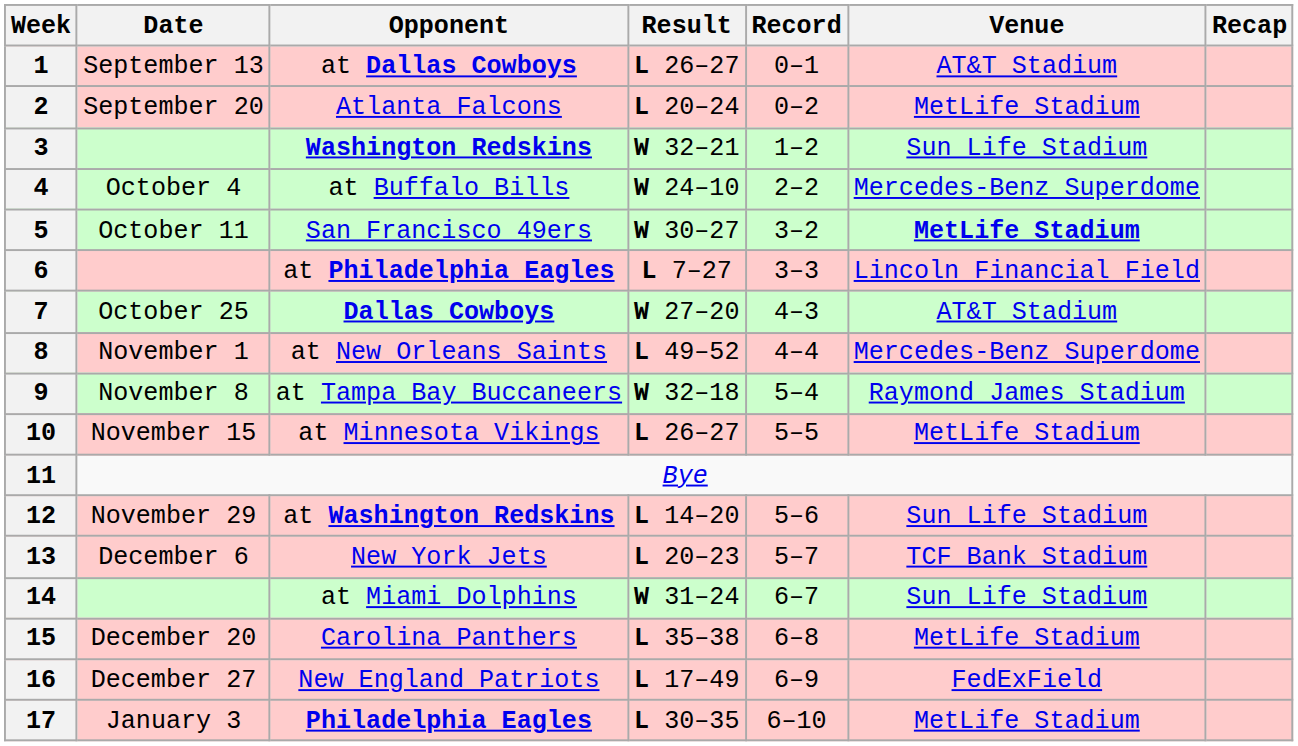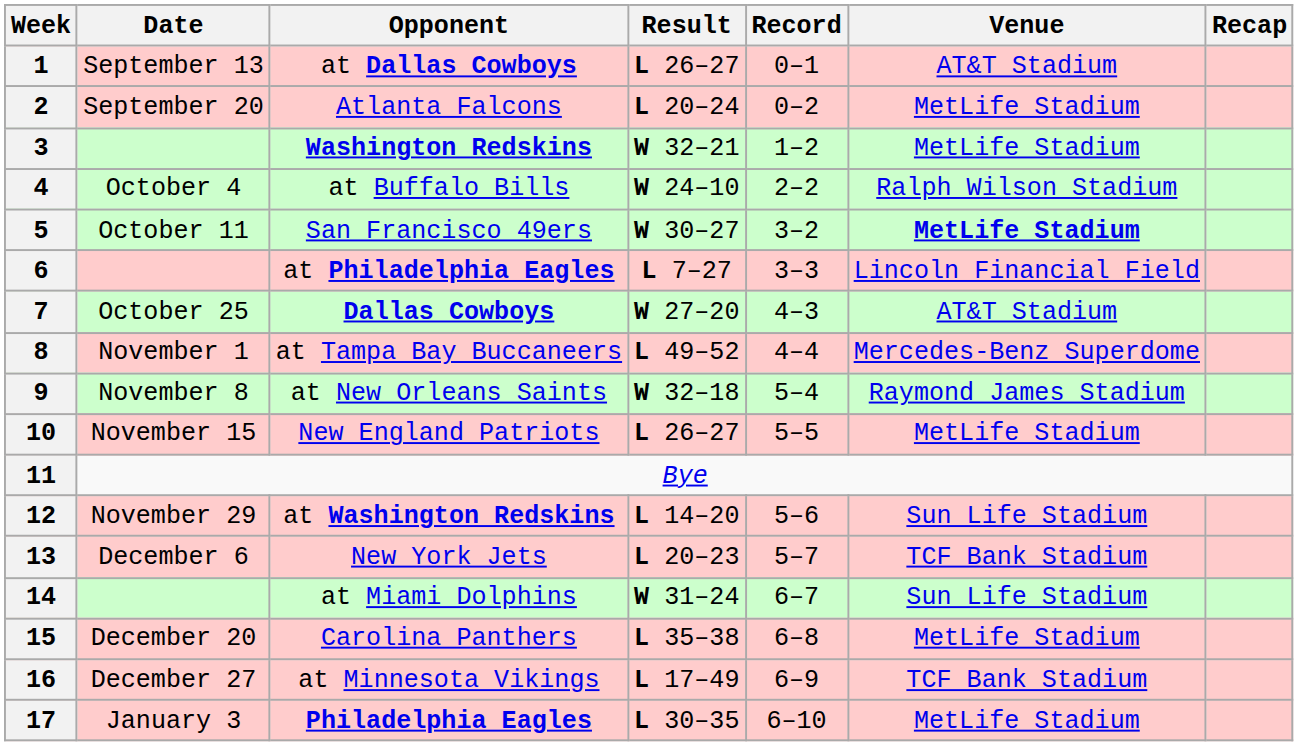(1027, 148) Sun Life Stadium -> (1027, 148) MetLife Stadium
(1027, 189) Mercedes-Benz Superdome -> (1027, 189) Ralph Wilson Stadium
(449, 353) at New Orleans Saints -> (449, 353) at Tampa Bay Buccaneers
(449, 393) at Tampa Bay Buccaneers -> (449, 393) at New Orleans Saints
(449, 434) at Minnesota Vikings -> (449, 434) New England Patriots
(449, 680) New England Patriots -> (449, 680) at Minnesota Vikings
(1027, 680) FedExField -> (1027, 680) TCF Bank Stadium
